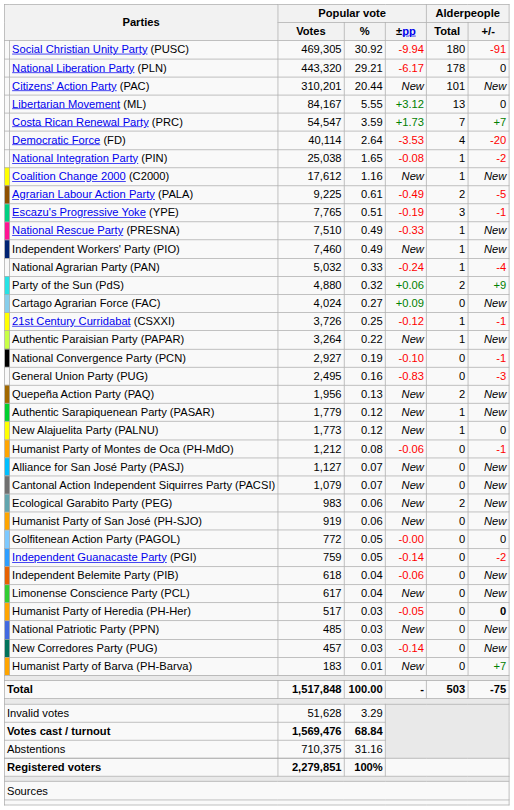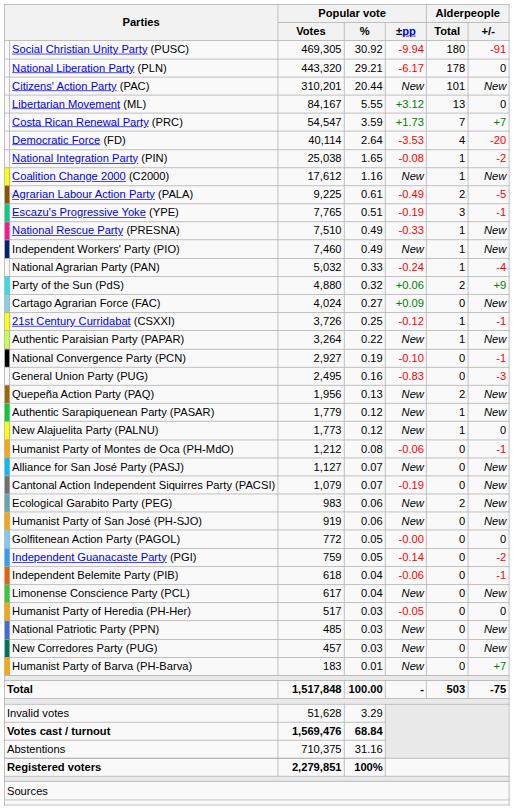(413, 484) New -> (411, 484) -0.19
(495, 575) New -> (501, 575) -1
(503, 611) bold -> (503, 611) normal
(411, 647) -0.14 -> (413, 647) New
